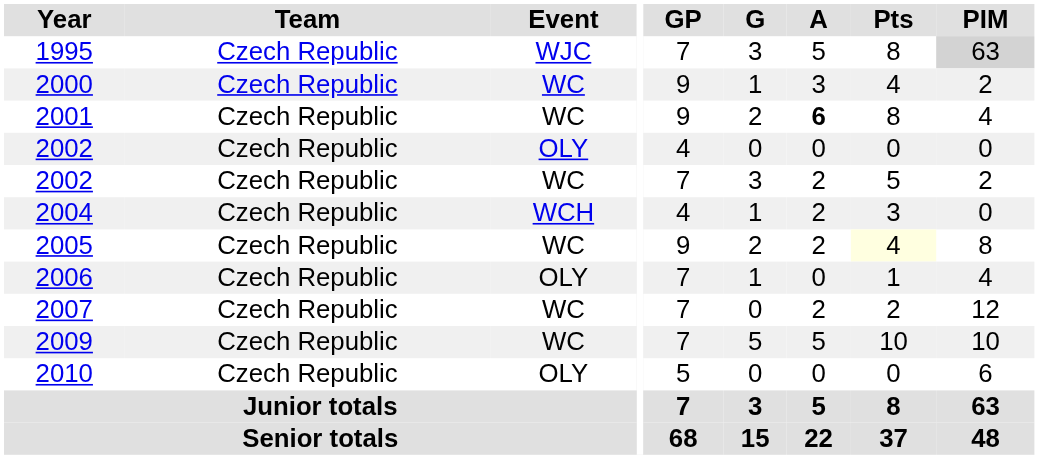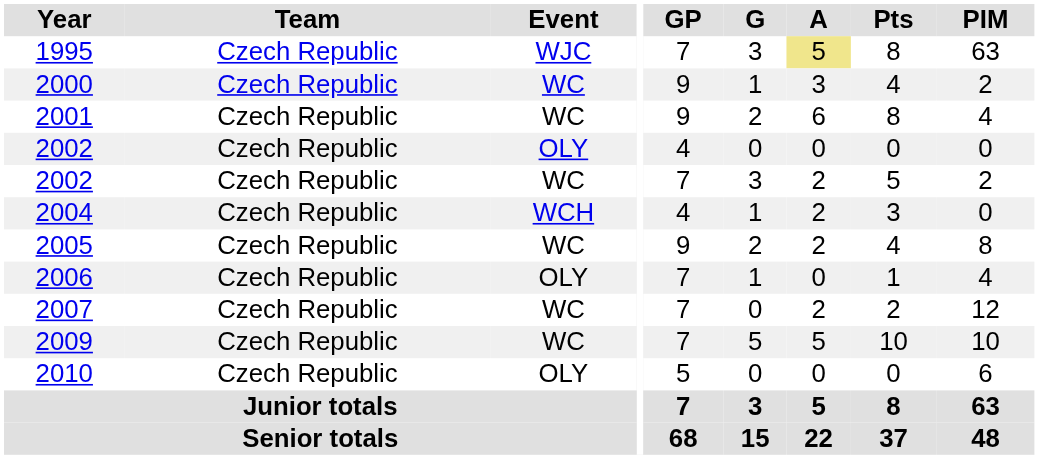(819, 51) no background -> (819, 51) khaki background
(986, 51) lightgrey background -> (986, 51) no background
(819, 116) bold -> (819, 116) normal
(893, 245) lightyellow background -> (893, 245) no background
